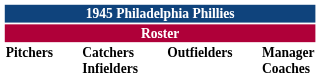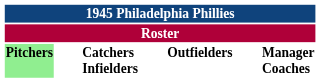(29, 52) no background -> (29, 52) lightgreen background
